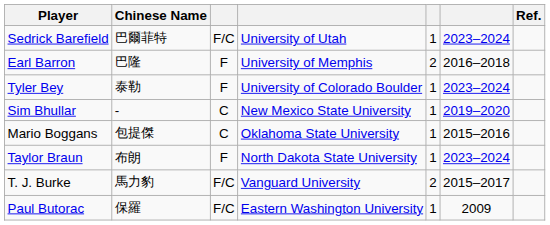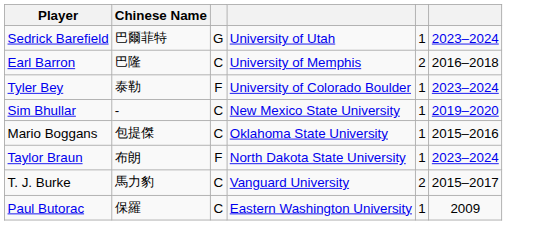- column: (529, 15)
(224, 38) F/C -> (218, 38) G
(224, 63) F -> (218, 63) C
(224, 183) F/C -> (218, 183) C
(224, 207) F/C -> (218, 207) C
